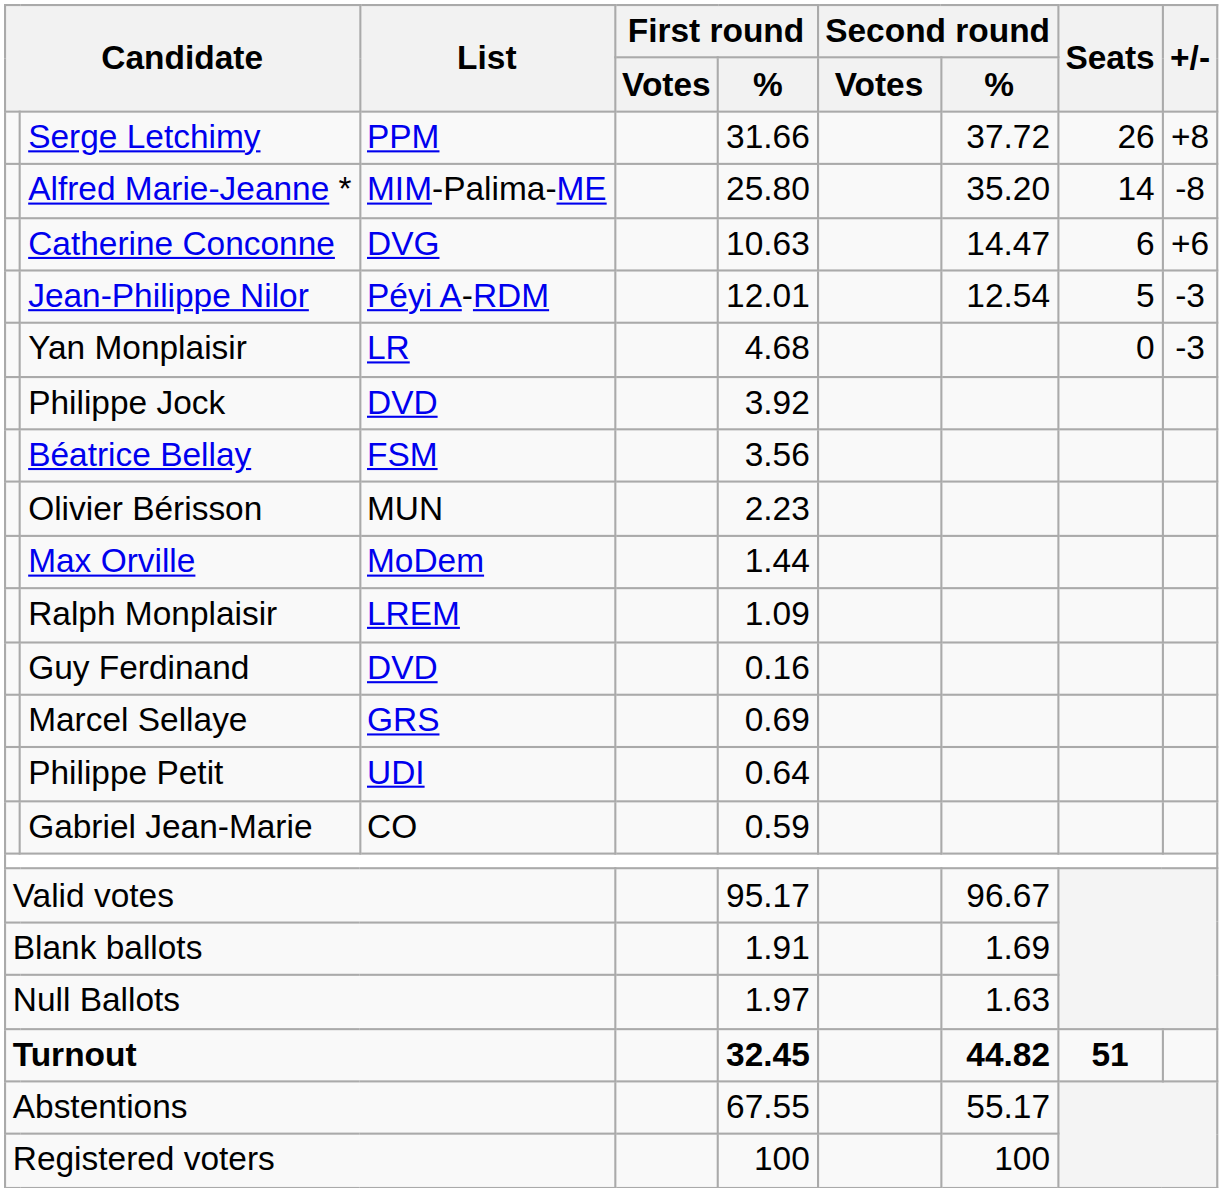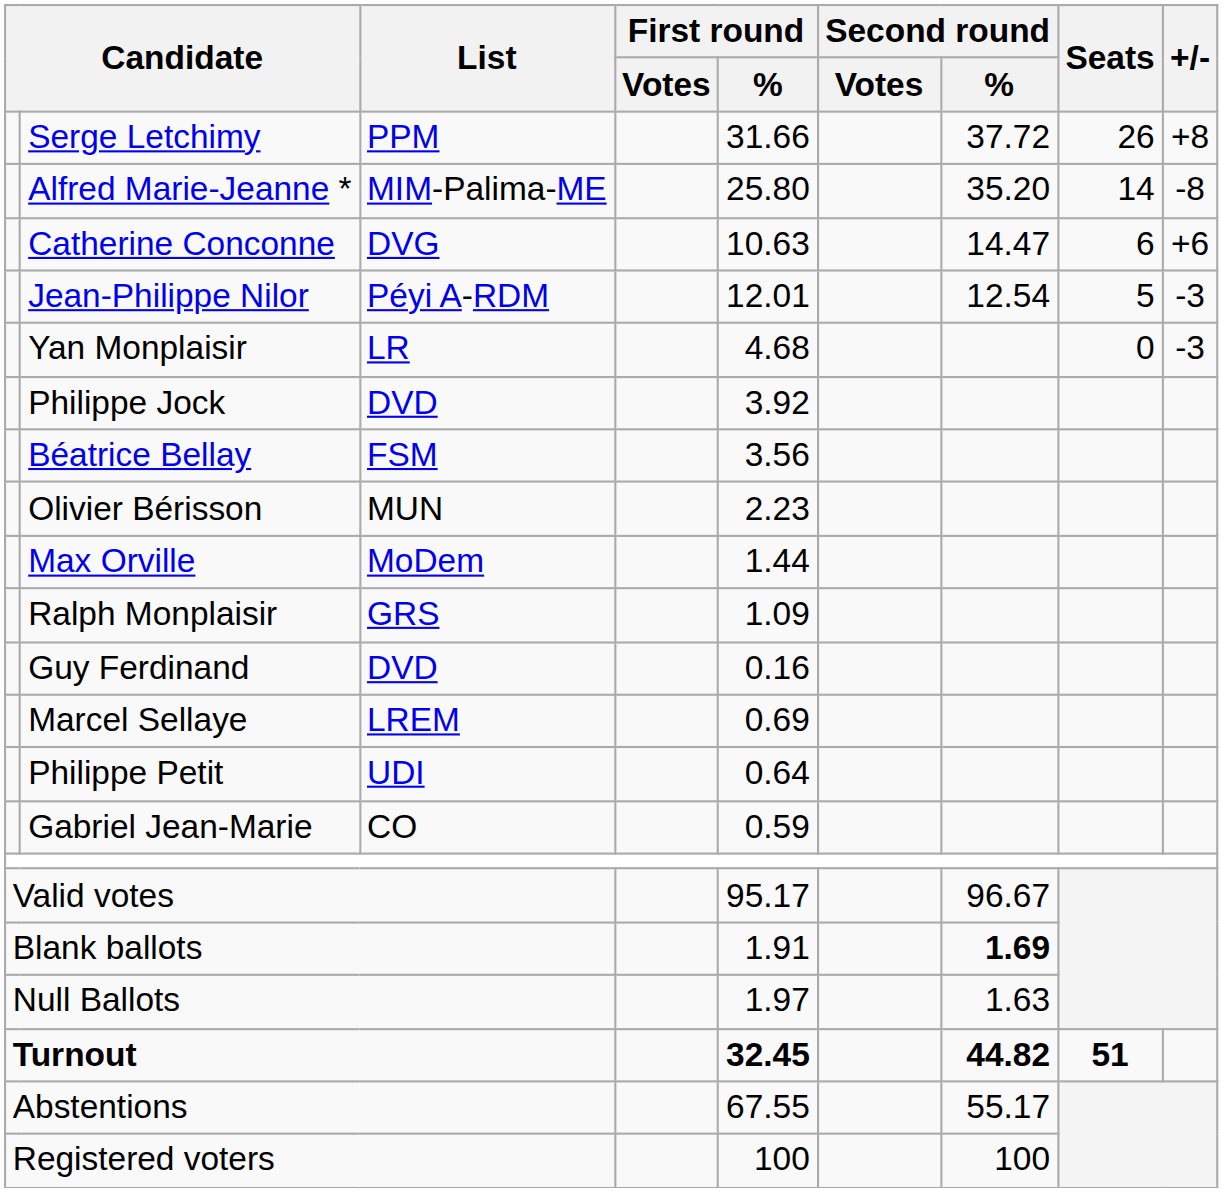(413, 614) LREM -> (403, 614) GRS
(403, 720) GRS -> (413, 720) LREM
(1017, 948) normal -> (1017, 948) bold
